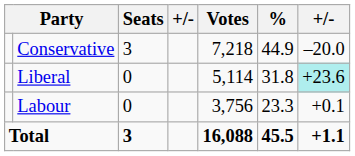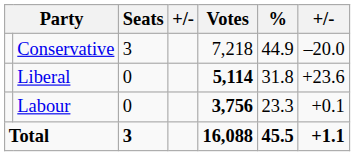(233, 77) normal -> (233, 77) bold
(324, 77) paleturquoise background -> (324, 77) no background
(232, 106) normal -> (232, 106) bold
